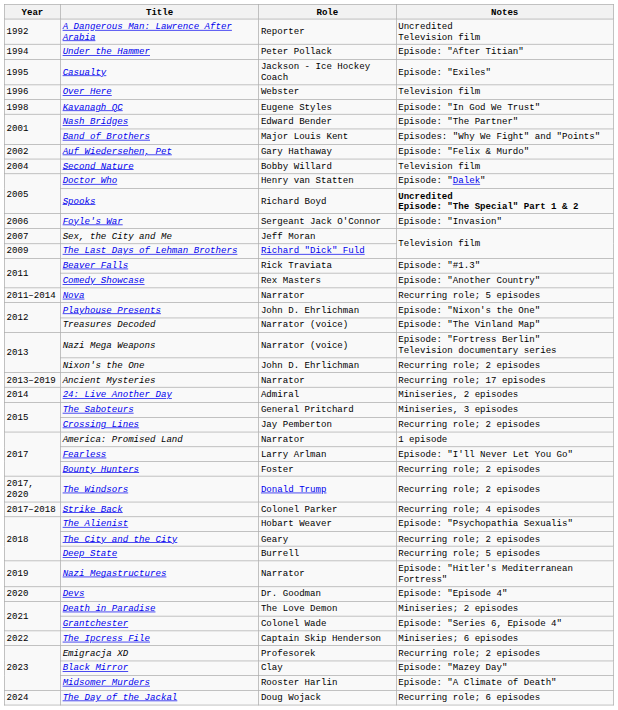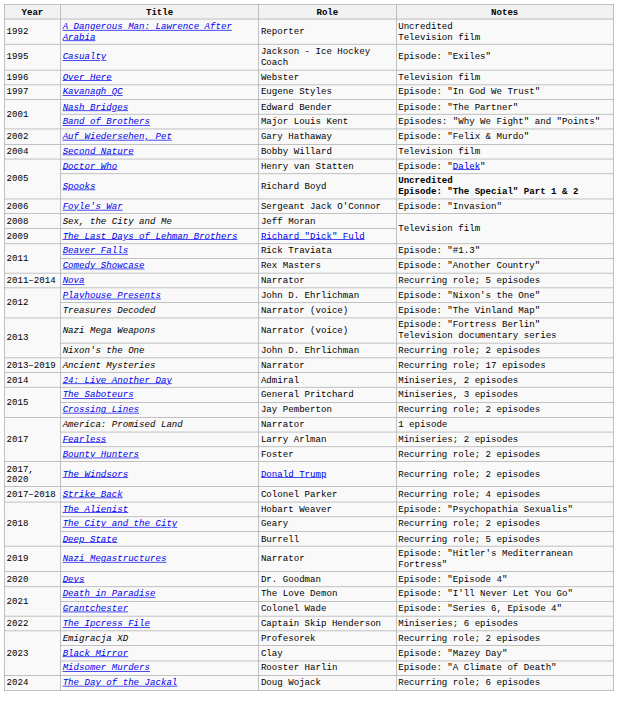- row: (106, 52)
(17, 107) 1998 -> (17, 92) 1997
(17, 236) 2007 -> (17, 221) 2008
(486, 454) Episode: "I'll Never Let You Go" -> (458, 439) Miniseries; 2 episodes
(458, 609) Miniseries; 2 episodes -> (486, 594) Episode: "I'll Never Let You Go"
